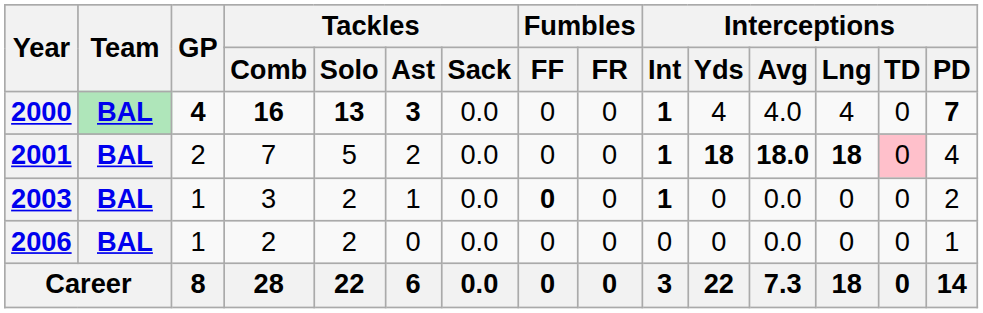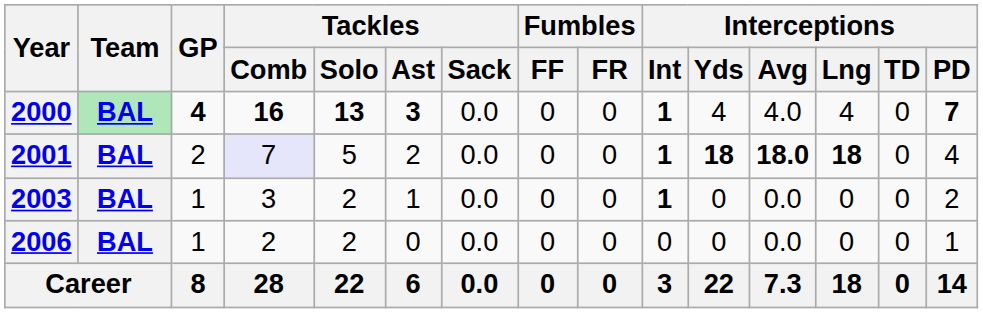(269, 155) no background -> (269, 155) lavender background
(902, 155) pink background -> (902, 155) no background
(547, 198) bold -> (547, 198) normal
